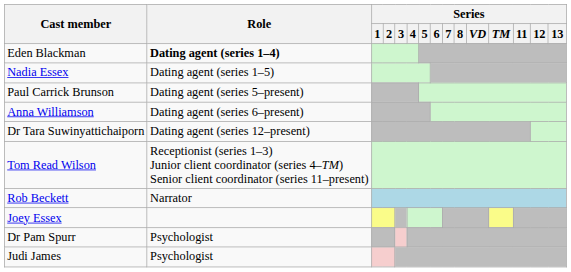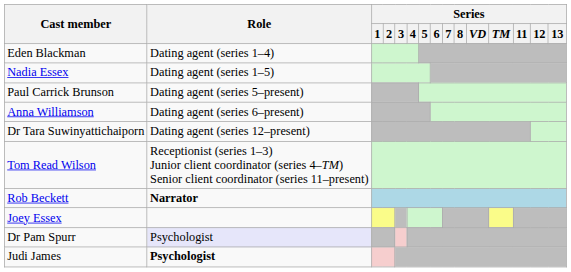(215, 53) bold -> (212, 53) normal
(171, 198) normal -> (174, 198) bold
(182, 237) no background -> (182, 237) lavender background
(182, 256) normal -> (183, 256) bold
